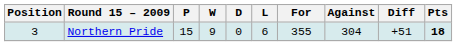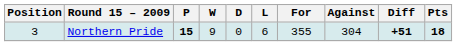(186, 31) normal -> (186, 31) bold
(401, 31) normal -> (401, 31) bold
